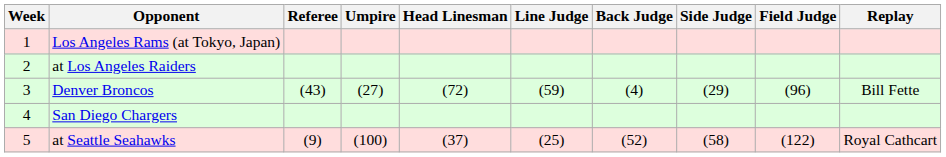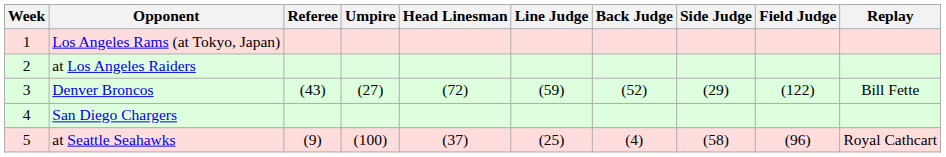(634, 90) (4) -> (634, 90) (52)
(798, 90) (96) -> (798, 90) (122)
(634, 139) (52) -> (634, 139) (4)
(798, 139) (122) -> (798, 139) (96)
